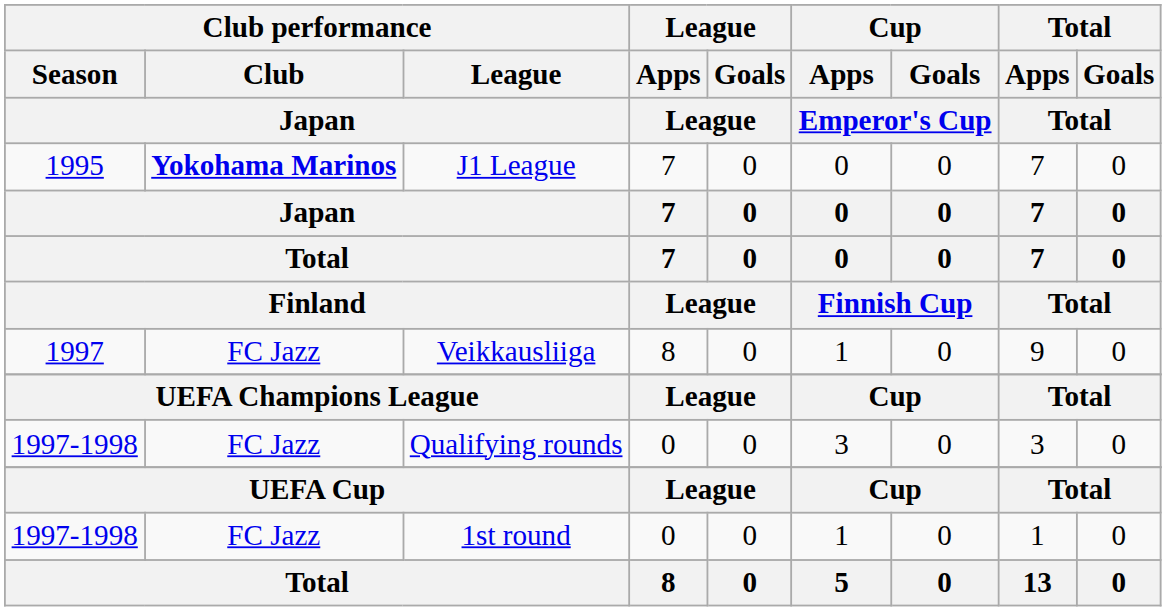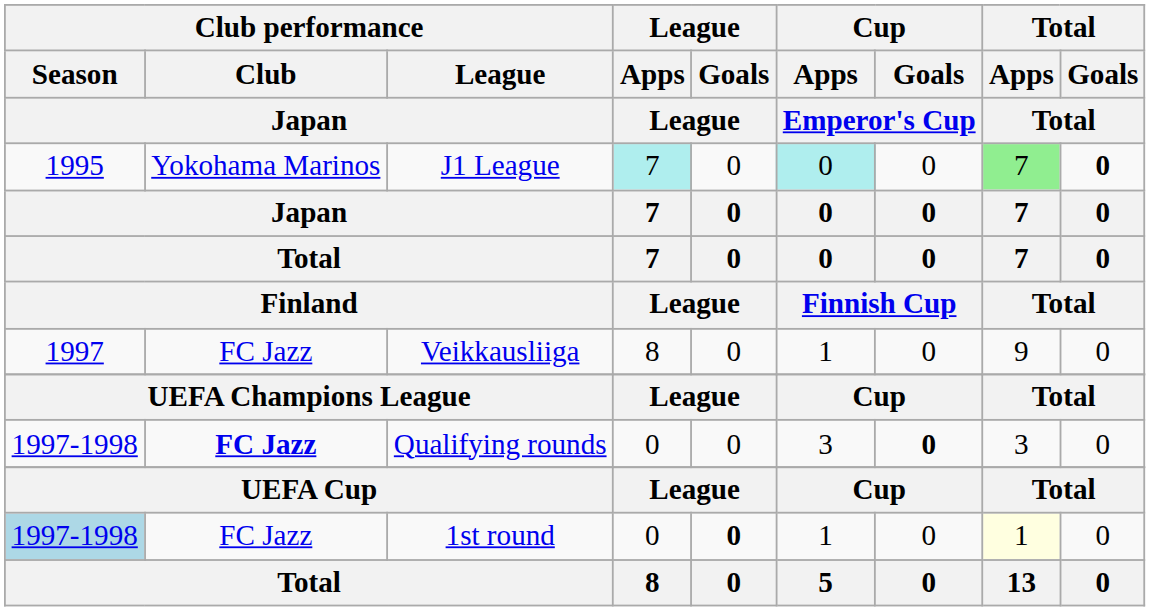(274, 166) bold -> (266, 166) normal
(668, 166) no background -> (652, 166) paleturquoise background
(842, 166) no background -> (826, 166) paleturquoise background
(1037, 166) no background -> (1021, 166) lightgreen background
(1119, 166) normal -> (1103, 166) bold
(274, 443) normal -> (266, 443) bold
(945, 443) normal -> (929, 443) bold
(75, 535) no background -> (75, 535) lightblue background
(750, 535) normal -> (734, 535) bold
(1037, 535) no background -> (1021, 535) lightyellow background
